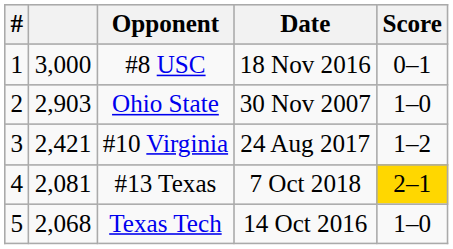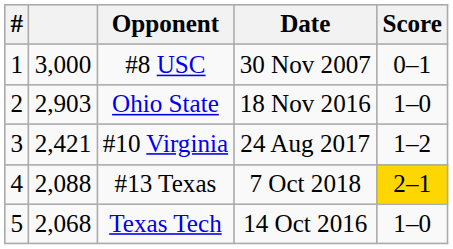(305, 64) 18 Nov 2016 -> (305, 64) 30 Nov 2007
(305, 104) 30 Nov 2007 -> (305, 104) 18 Nov 2016
(63, 183) 2,081 -> (63, 183) 2,088
